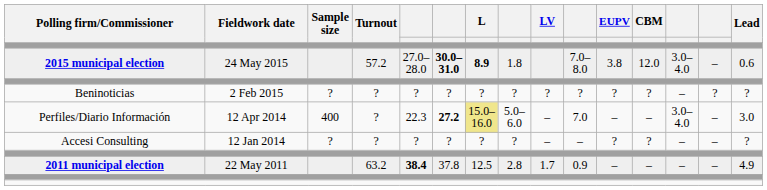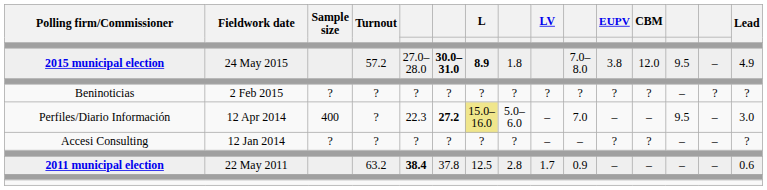(682, 63) 3.0– 4.0 -> (682, 63) 9.5
(747, 63) 0.6 -> (747, 63) 4.9
(682, 117) 3.0– 4.0 -> (682, 117) 9.5
(747, 165) 4.9 -> (747, 165) 0.6
